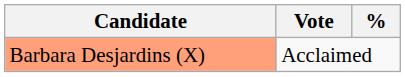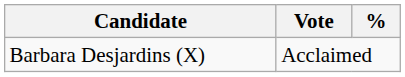(107, 54) lightsalmon background -> (107, 54) no background
